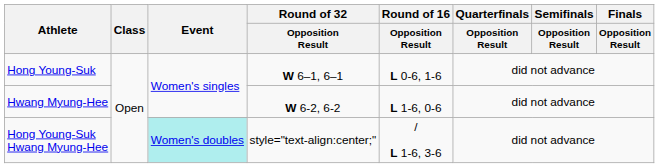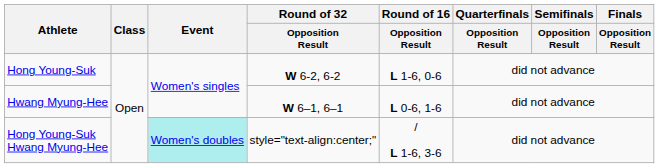(313, 77) W 6–1, 6–1 -> (313, 77) W 6-2, 6-2
(416, 77) L 0-6, 1-6 -> (416, 77) L 1-6, 0-6
(313, 108) W 6-2, 6-2 -> (313, 108) W 6–1, 6–1
(416, 108) L 1-6, 0-6 -> (416, 108) L 0-6, 1-6
